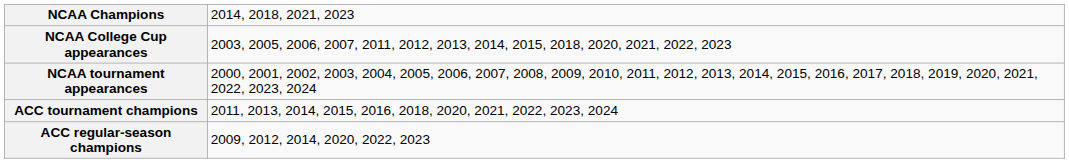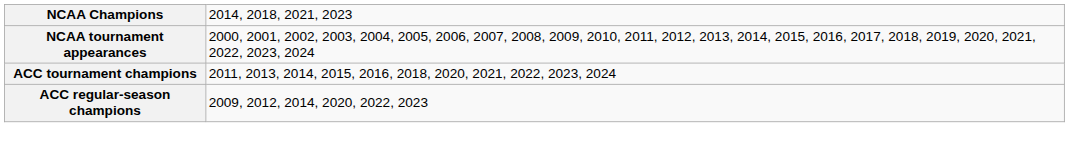- row: (106, 44)
